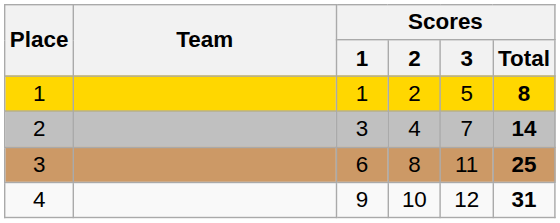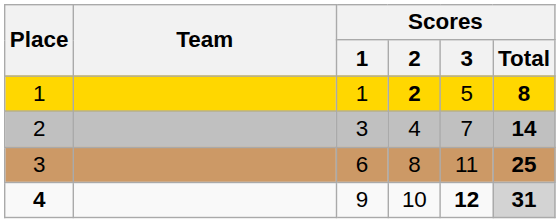(414, 93) normal -> (414, 93) bold
(39, 199) normal -> (39, 199) bold
(467, 199) normal -> (467, 199) bold
(524, 199) no background -> (524, 199) lightgrey background
